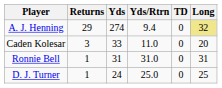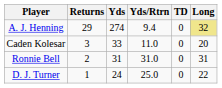(87, 59) 1 -> (87, 59) 2
(203, 75) 25 -> (203, 75) 22
